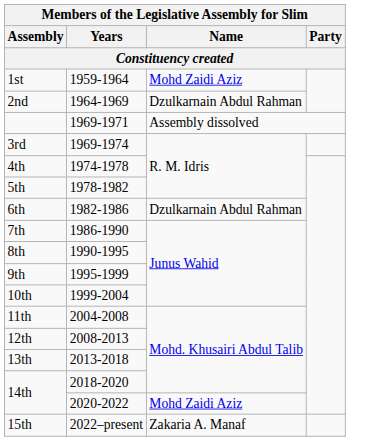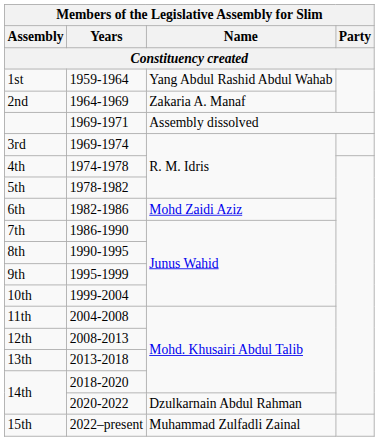(196, 79) Mohd Zaidi Aziz -> (241, 79) Yang Abdul Rashid Abdul Wahab
(226, 101) Dzulkarnain Abdul Rahman -> (197, 101) Zakaria A. Manaf
(226, 209) Dzulkarnain Abdul Rahman -> (196, 209) Mohd Zaidi Aziz
(196, 403) Mohd Zaidi Aziz -> (226, 403) Dzulkarnain Abdul Rahman
(197, 425) Zakaria A. Manaf -> (225, 425) Muhammad Zulfadli Zainal
